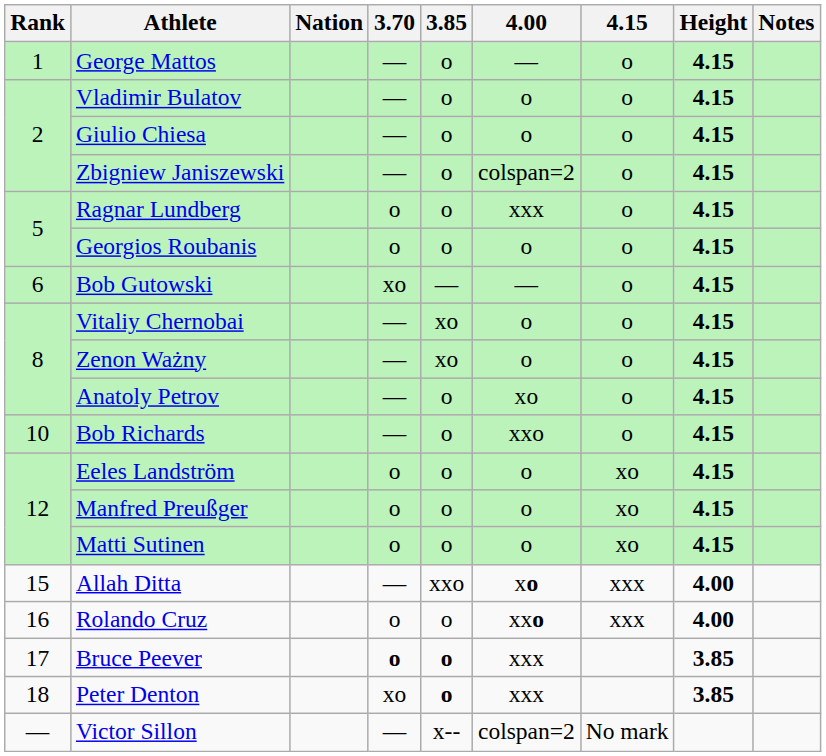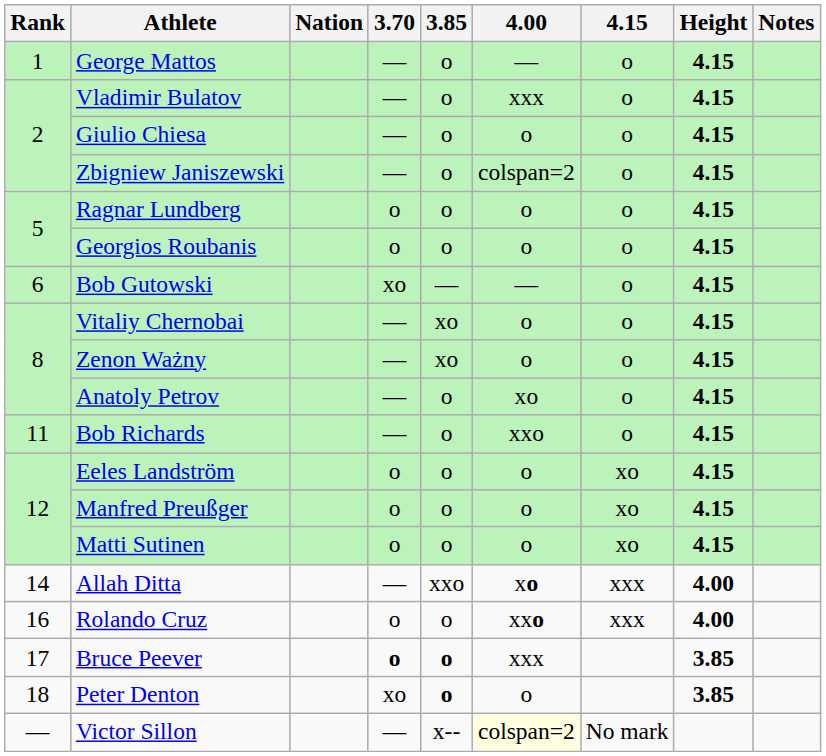(526, 97) o -> (526, 97) xxx
(526, 209) xxx -> (526, 209) o
(38, 433) 10 -> (38, 433) 11
(38, 582) 15 -> (38, 582) 14
(526, 694) xxx -> (526, 694) o
(526, 731) no background -> (526, 731) lightyellow background
